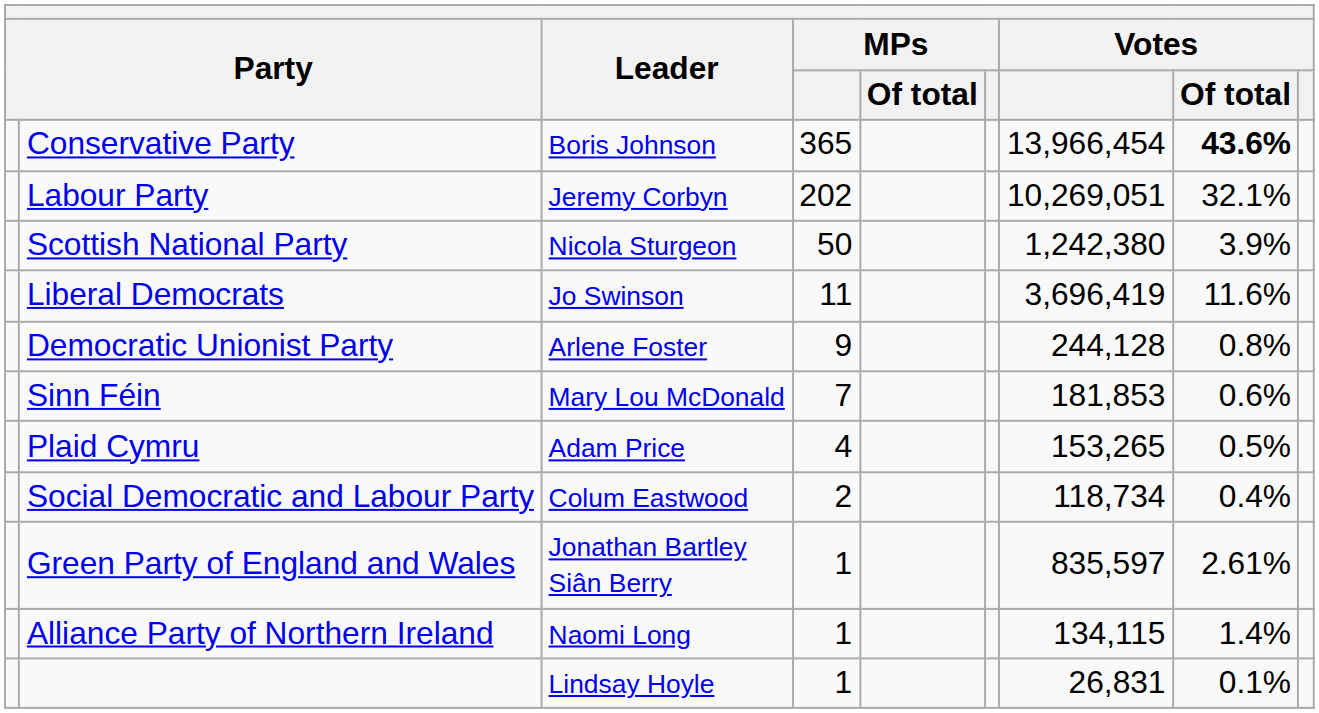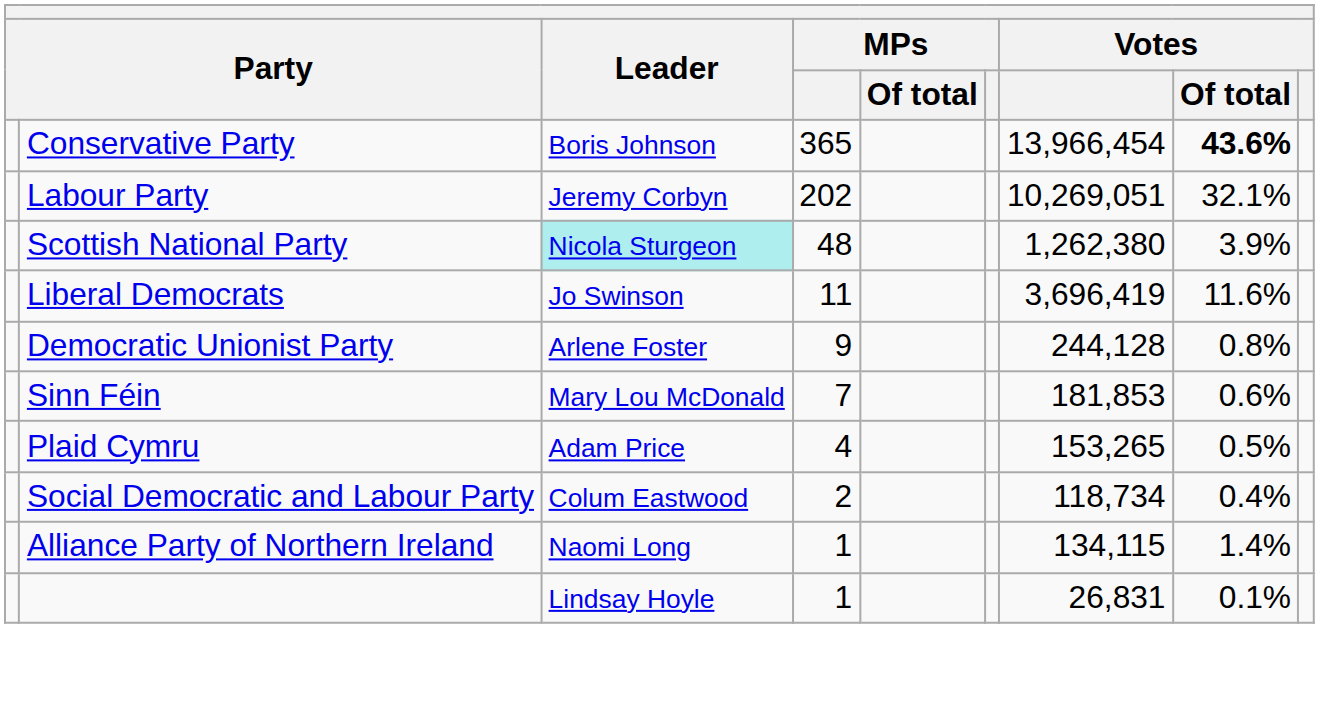(643, 247) no background -> (643, 247) paleturquoise background
(835, 245) 50 -> (835, 245) 48
(1095, 245) 1,242,380 -> (1095, 245) 1,262,380
- row: (271, 564)
